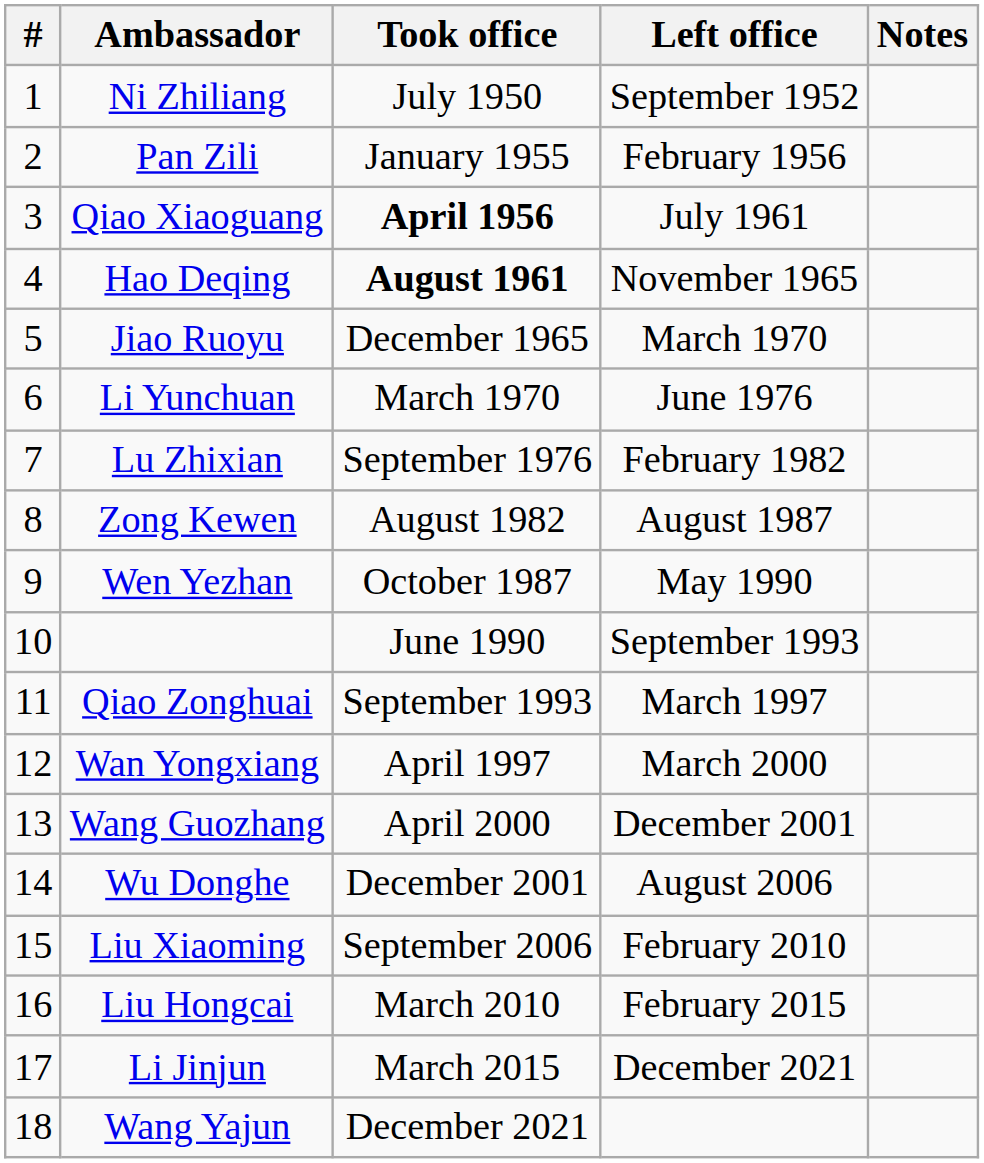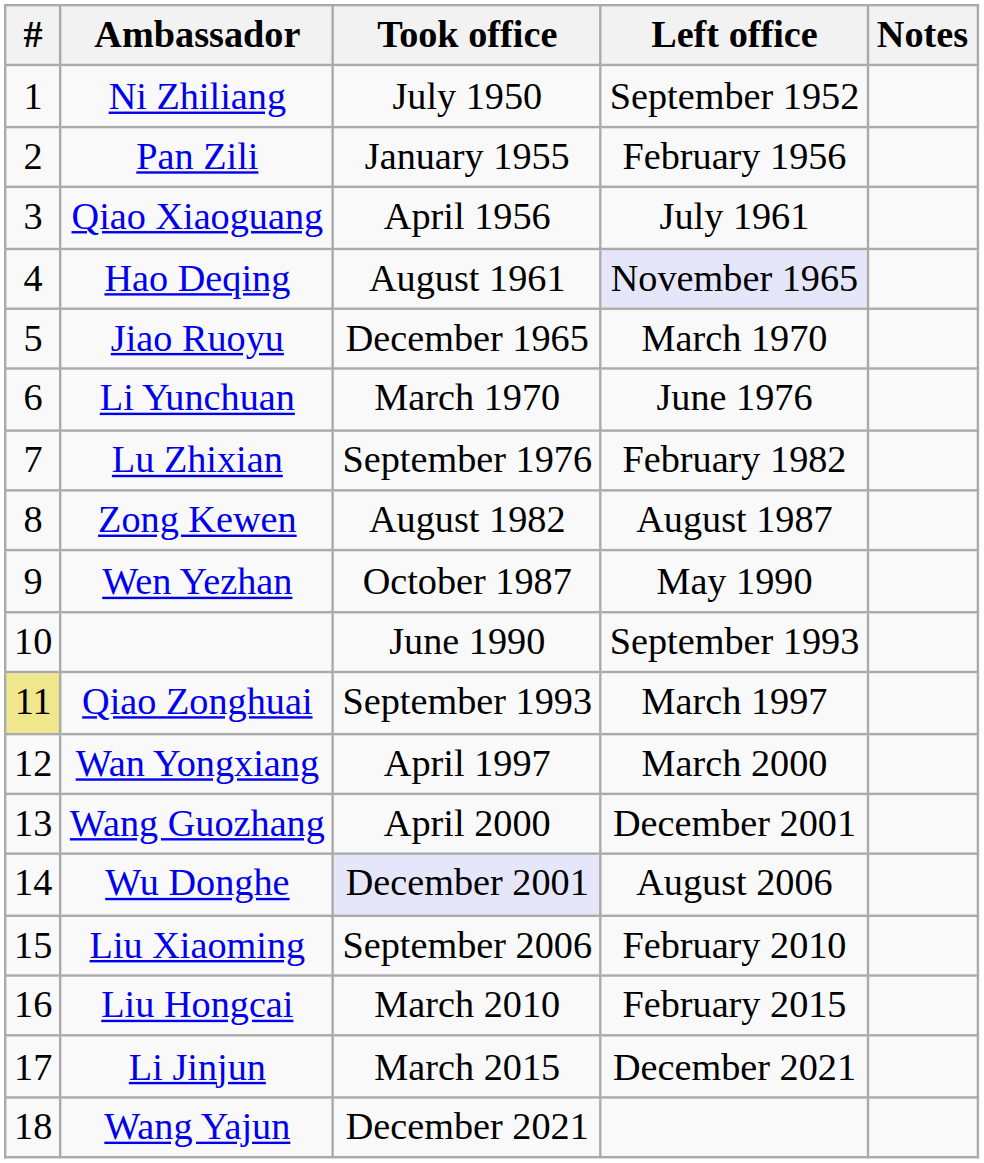(467, 216) bold -> (467, 216) normal
(467, 277) bold -> (467, 277) normal
(734, 277) no background -> (734, 277) lavender background
(33, 701) no background -> (33, 701) khaki background
(467, 883) no background -> (467, 883) lavender background
